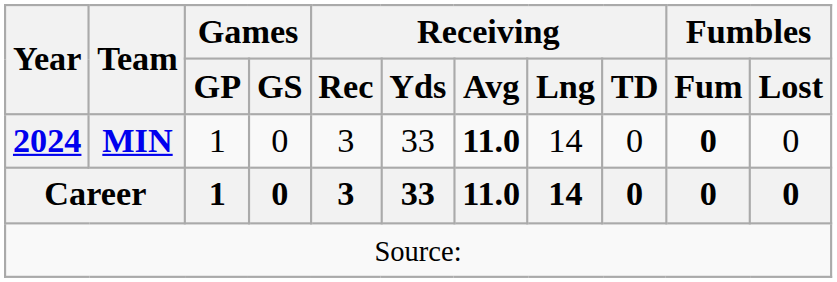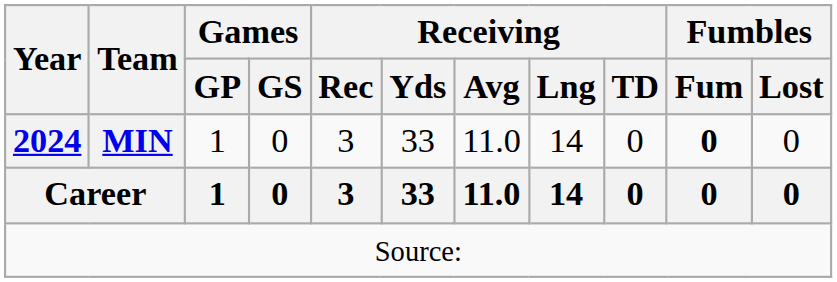(491, 140) bold -> (491, 140) normal
